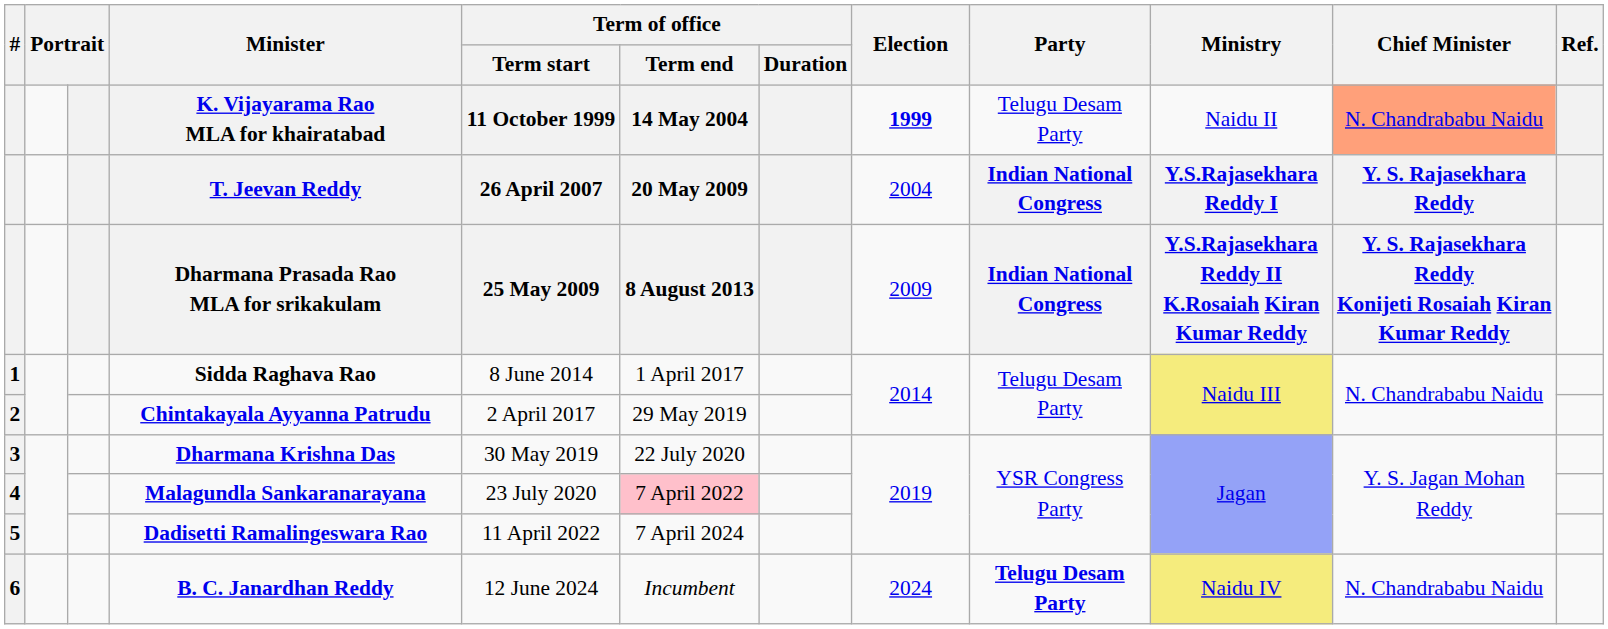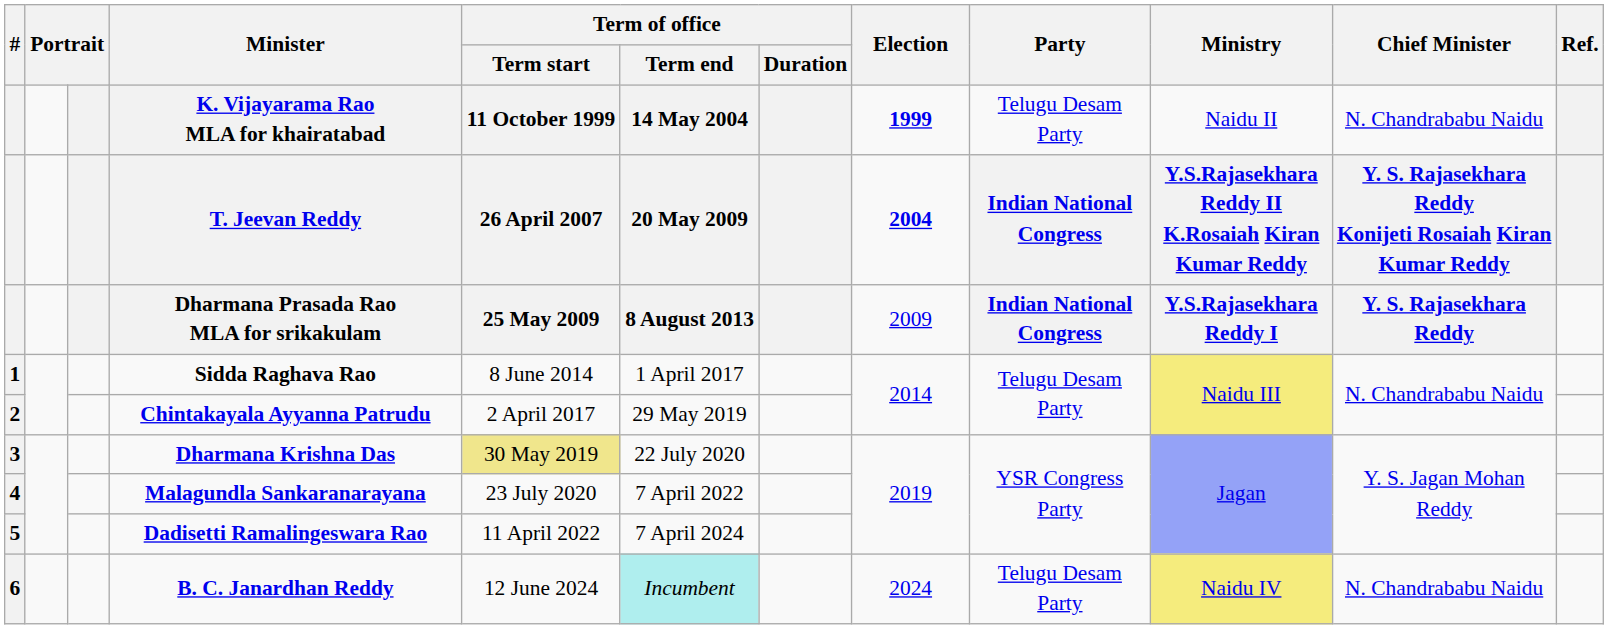(1444, 119) lightsalmon background -> (1444, 119) no background
(911, 188) normal -> (911, 218) bold
(1241, 188) Y.S.Rajasekhara Reddy I -> (1241, 218) Y.S.Rajasekhara Reddy II K.Rosaiah Kiran Kumar Reddy
(1444, 188) Y. S. Rajasekhara Reddy -> (1444, 218) Y. S. Rajasekhara Reddy Konijeti Rosaiah Kiran Kumar Reddy
(1241, 288) Y.S.Rajasekhara Reddy II K.Rosaiah Kiran Kumar Reddy -> (1241, 318) Y.S.Rajasekhara Reddy I
(1444, 288) Y. S. Rajasekhara Reddy Konijeti Rosaiah Kiran Kumar Reddy -> (1444, 318) Y. S. Rajasekhara Reddy
(541, 453) no background -> (541, 453) khaki background
(690, 493) pink background -> (690, 493) no background
(690, 588) no background -> (690, 588) paleturquoise background
(1060, 588) bold -> (1060, 588) normal
